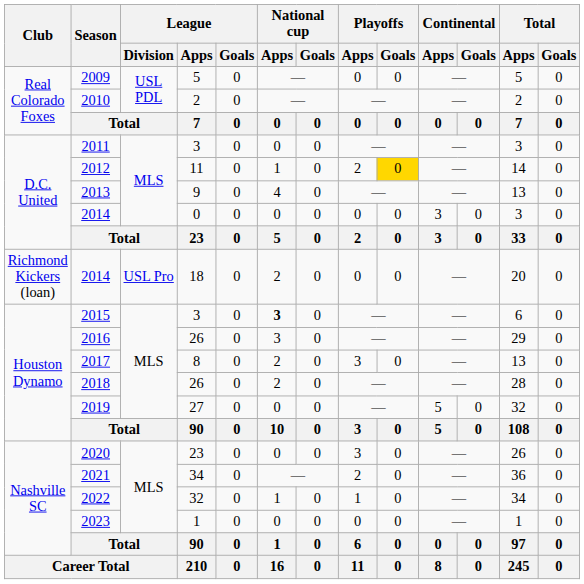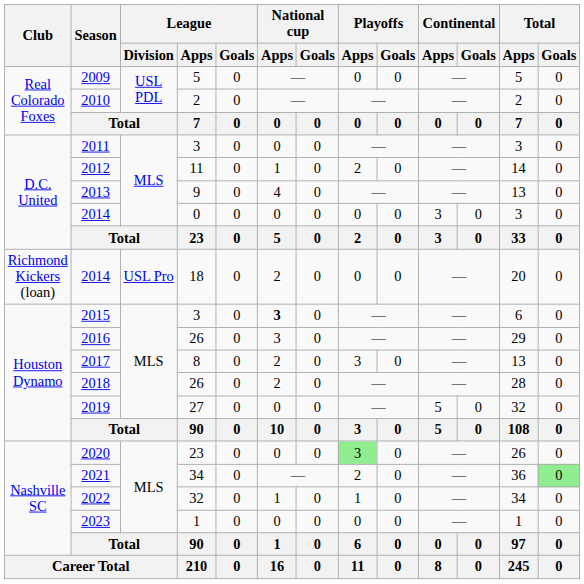(398, 169) gold background -> (398, 169) no background
(358, 452) no background -> (358, 452) lightgreen background
(559, 475) no background -> (559, 475) lightgreen background
